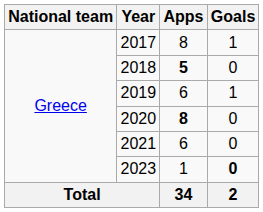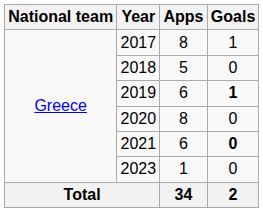(183, 67) bold -> (183, 67) normal
(233, 93) normal -> (233, 93) bold
(183, 118) bold -> (183, 118) normal
(233, 144) normal -> (233, 144) bold
(233, 169) bold -> (233, 169) normal
